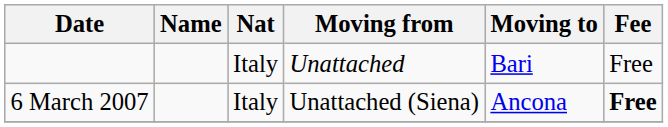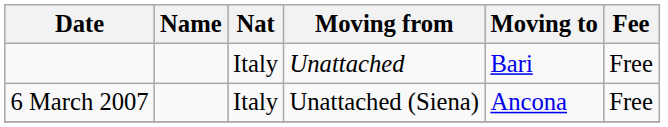(633, 102) bold -> (631, 102) normal
